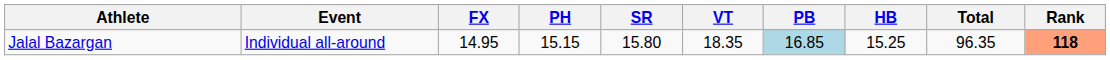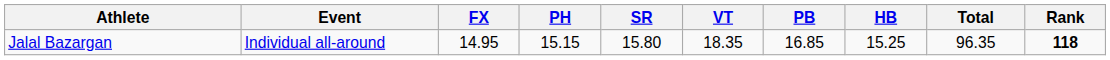(804, 42) lightblue background -> (804, 42) no background
(1065, 42) lightsalmon background -> (1065, 42) no background
